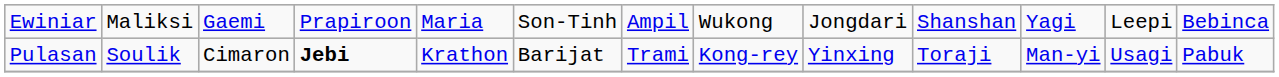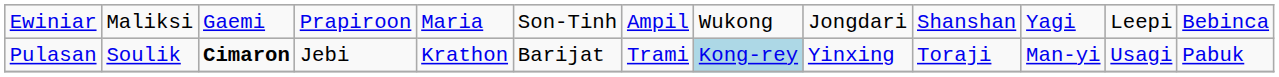(246, 55) normal -> (246, 55) bold
(325, 55) bold -> (325, 55) normal
(748, 55) no background -> (748, 55) lightblue background
